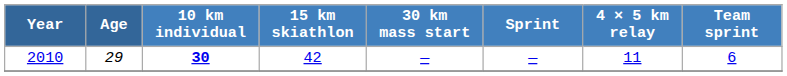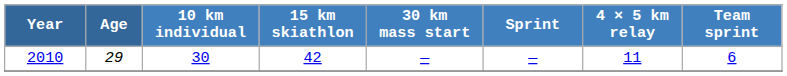(201, 59) bold -> (201, 59) normal
